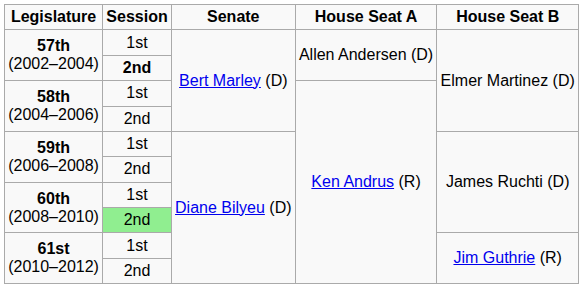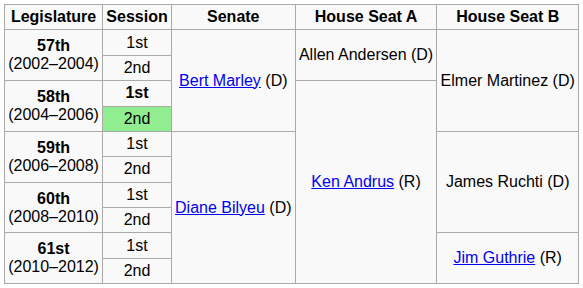(137, 67) bold -> (137, 67) normal
(137, 93) normal -> (137, 93) bold
(137, 118) no background -> (137, 118) lightgreen background
(137, 220) lightgreen background -> (137, 220) no background
